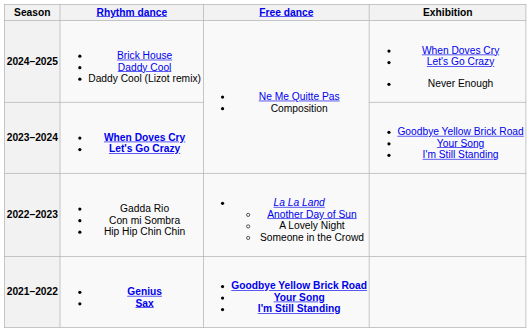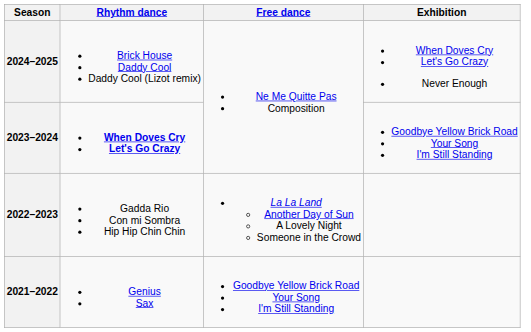(132, 298) bold -> (132, 298) normal
(286, 298) bold -> (283, 298) normal
